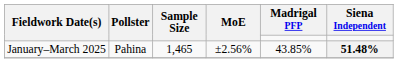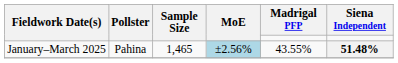(233, 49) no background -> (233, 49) lightblue background
(294, 49) 43.85% -> (294, 49) 43.55%
